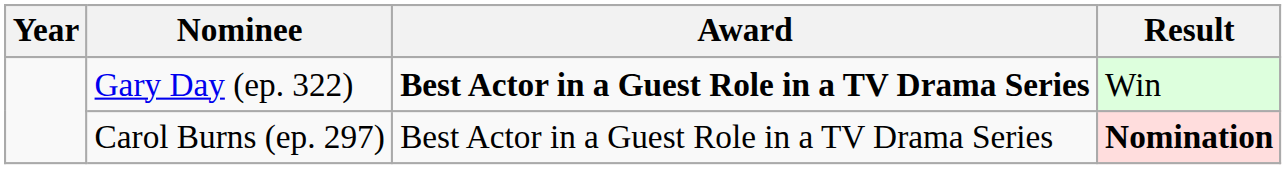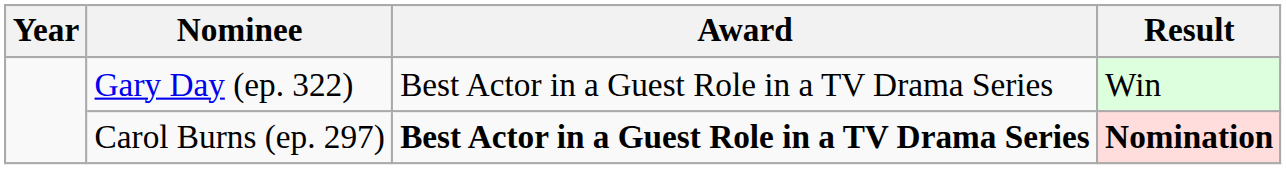(745, 83) bold -> (727, 83) normal
(727, 136) normal -> (745, 136) bold
